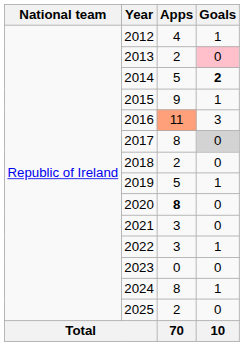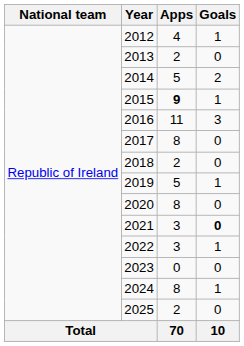(218, 57) pink background -> (218, 57) no background
(218, 78) bold -> (218, 78) normal
(177, 99) normal -> (177, 99) bold
(177, 120) lightsalmon background -> (177, 120) no background
(218, 141) lightgrey background -> (218, 141) no background
(177, 204) bold -> (177, 204) normal
(218, 225) normal -> (218, 225) bold
